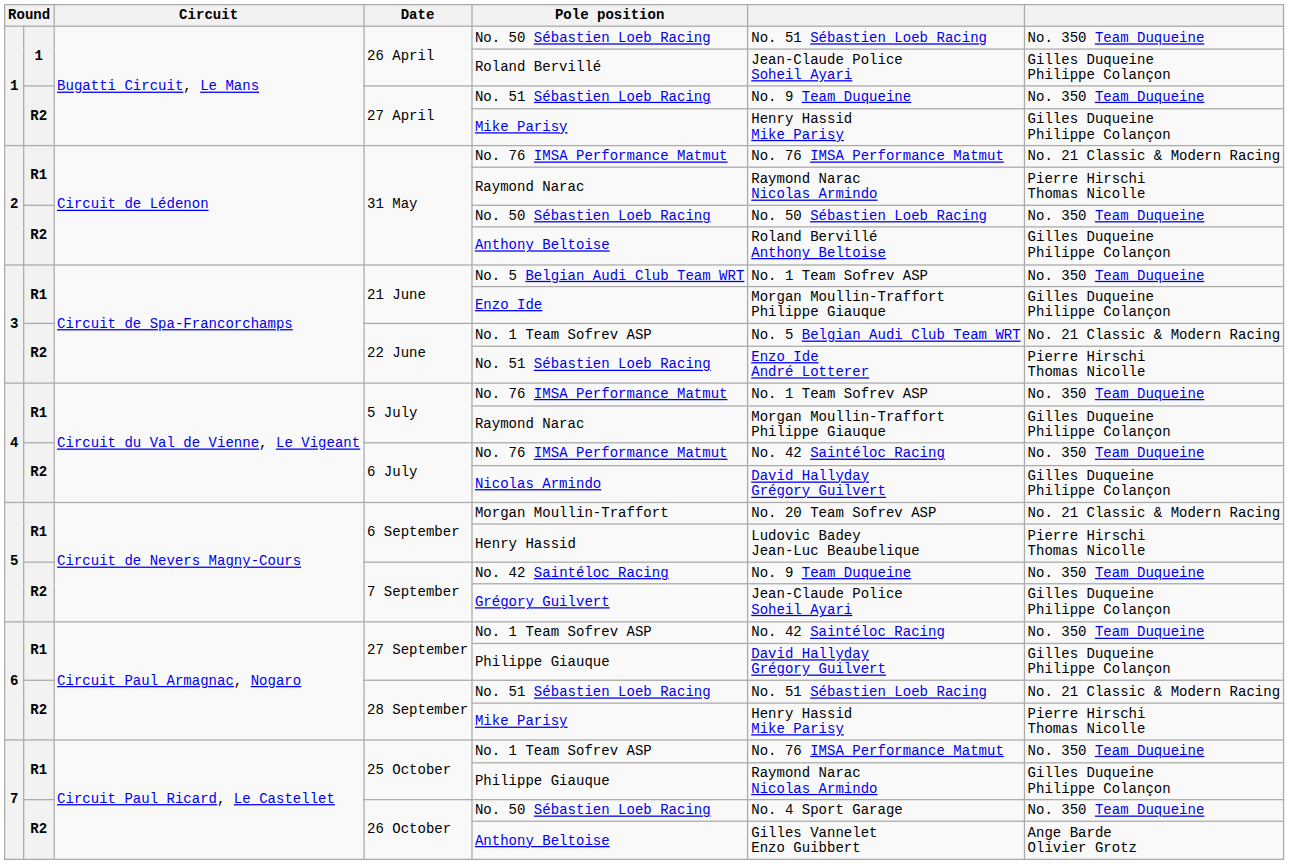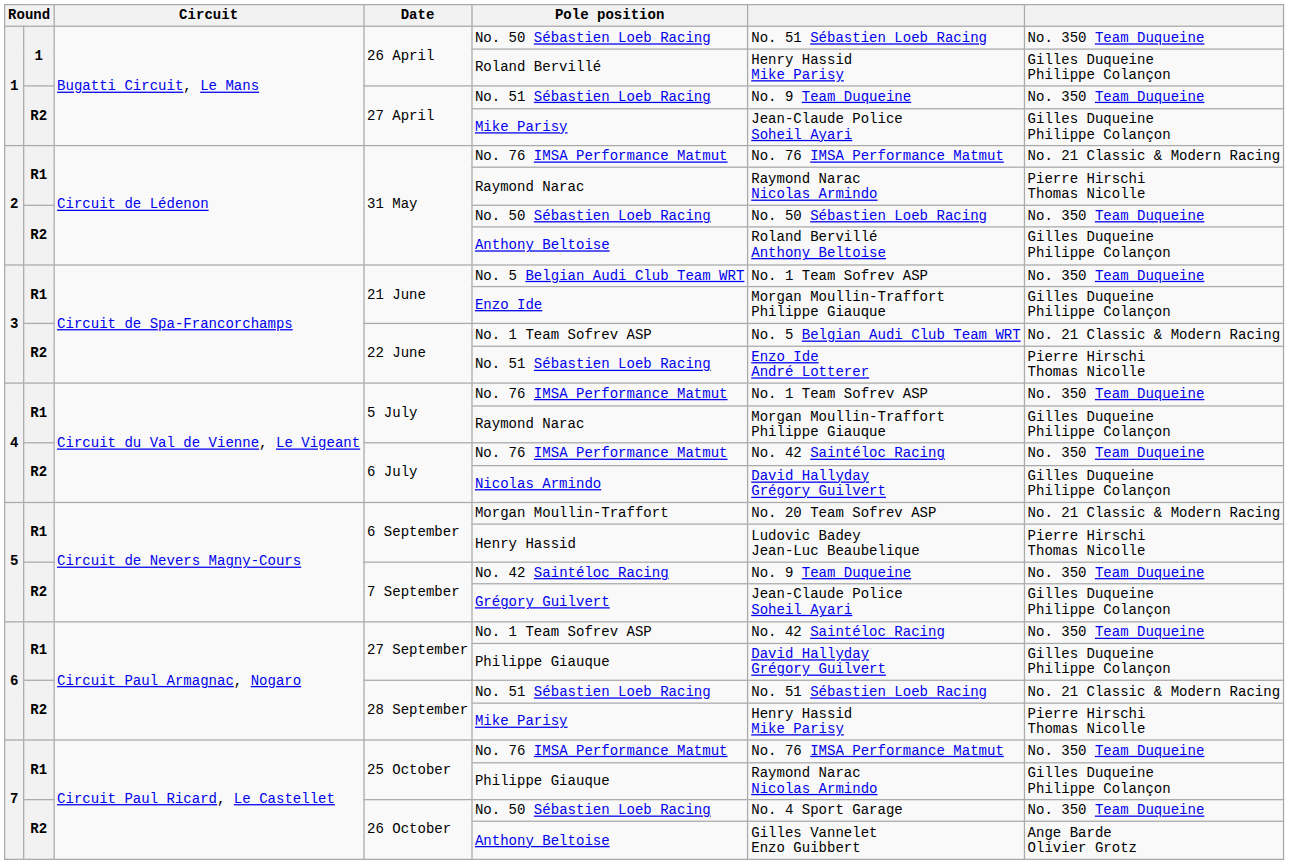(827, 68) Jean-Claude Police Soheil Ayari -> (802, 68) Henry Hassid Mike Parisy
(802, 127) Henry Hassid Mike Parisy -> (827, 127) Jean-Claude Police Soheil Ayari
(563, 751) No. 1 Team Sofrev ASP -> (601, 751) No. 76 IMSA Performance Matmut
